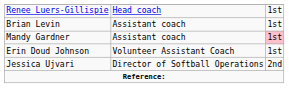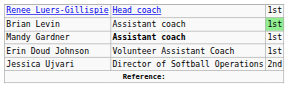(275, 24) no background -> (275, 24) lightgreen background
(149, 38) normal -> (149, 38) bold
(275, 38) pink background -> (275, 38) no background
